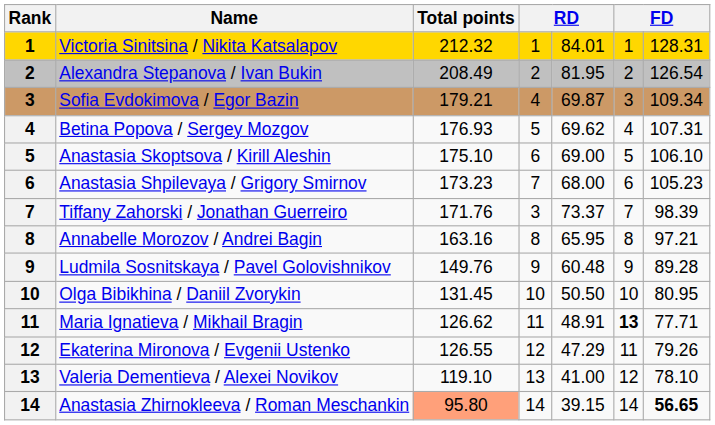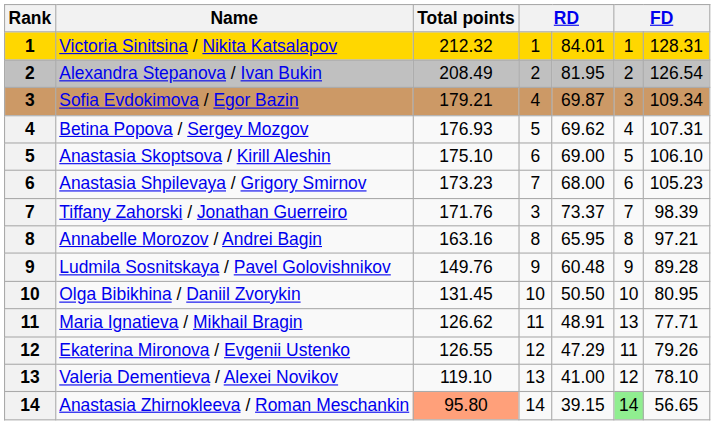(629, 322) bold -> (629, 322) normal
(629, 405) no background -> (629, 405) lightgreen background
(676, 405) bold -> (676, 405) normal
